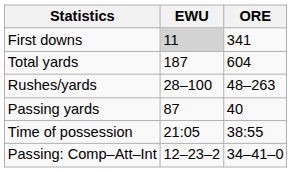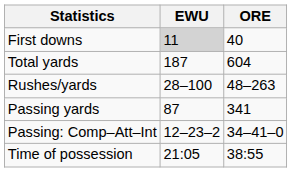(239, 39) 341 -> (235, 39) 40
(235, 108) 40 -> (239, 108) 341
rows swapped: (82, 155) <-> (70, 132)
